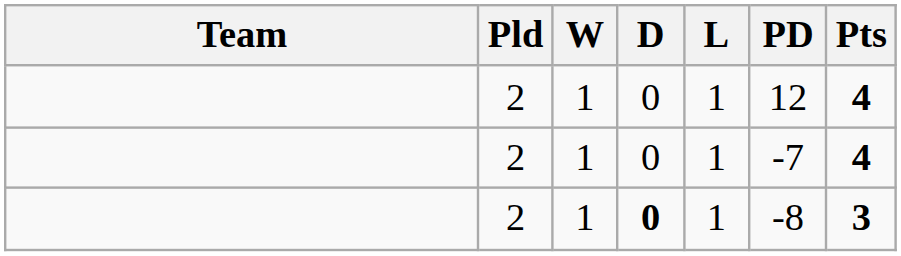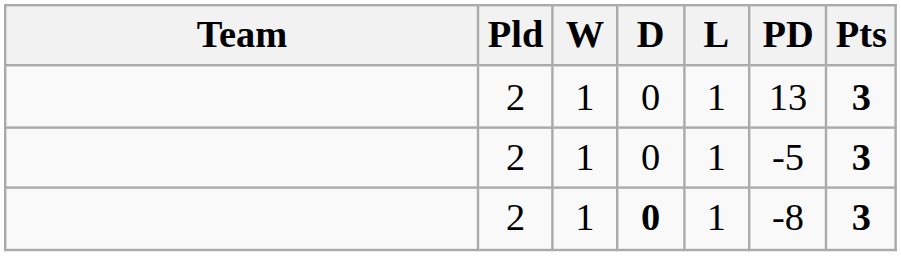(788, 95) 12 -> (788, 95) 13
(861, 95) 4 -> (861, 95) 3
(788, 156) -7 -> (788, 156) -5
(861, 156) 4 -> (861, 156) 3
